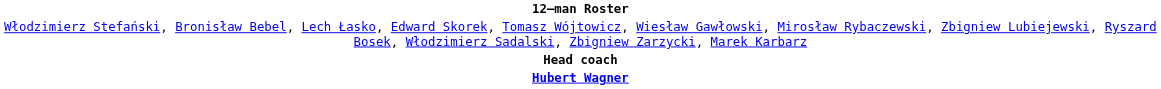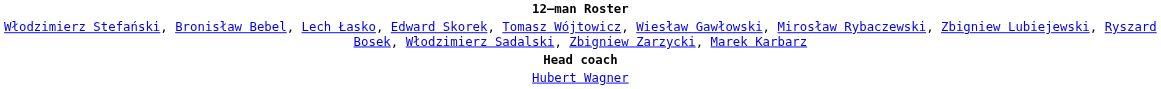(580, 77) bold -> (580, 77) normal
